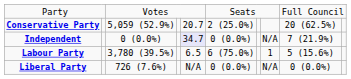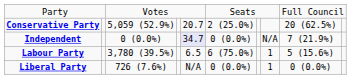(270, 67) N/A -> (270, 67) 1
